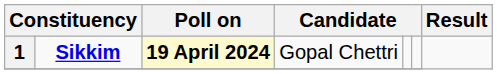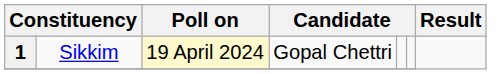(88, 52) bold -> (89, 52) normal
(208, 52) bold -> (205, 52) normal
